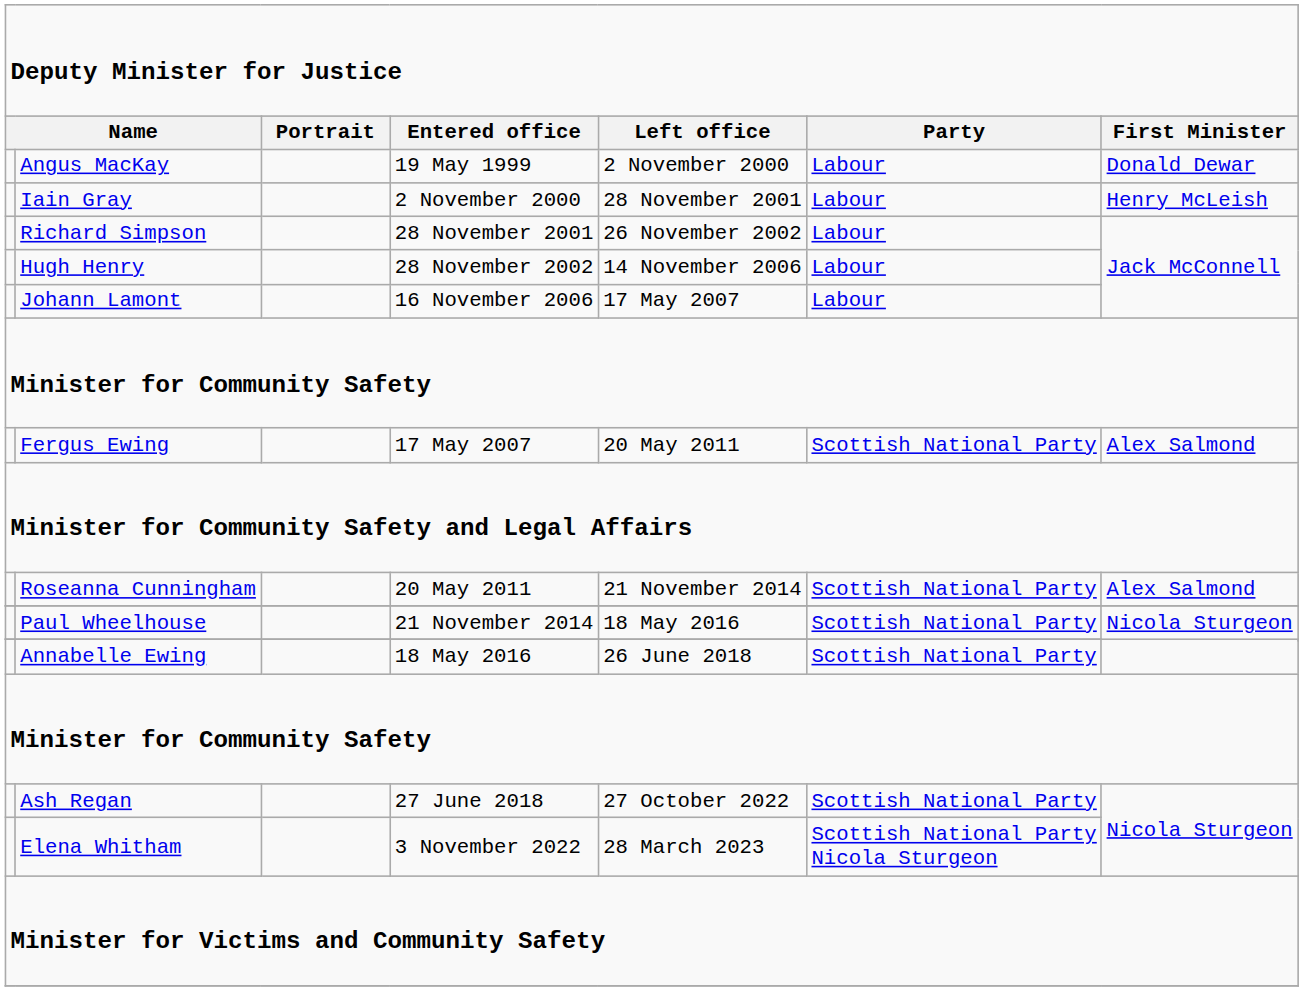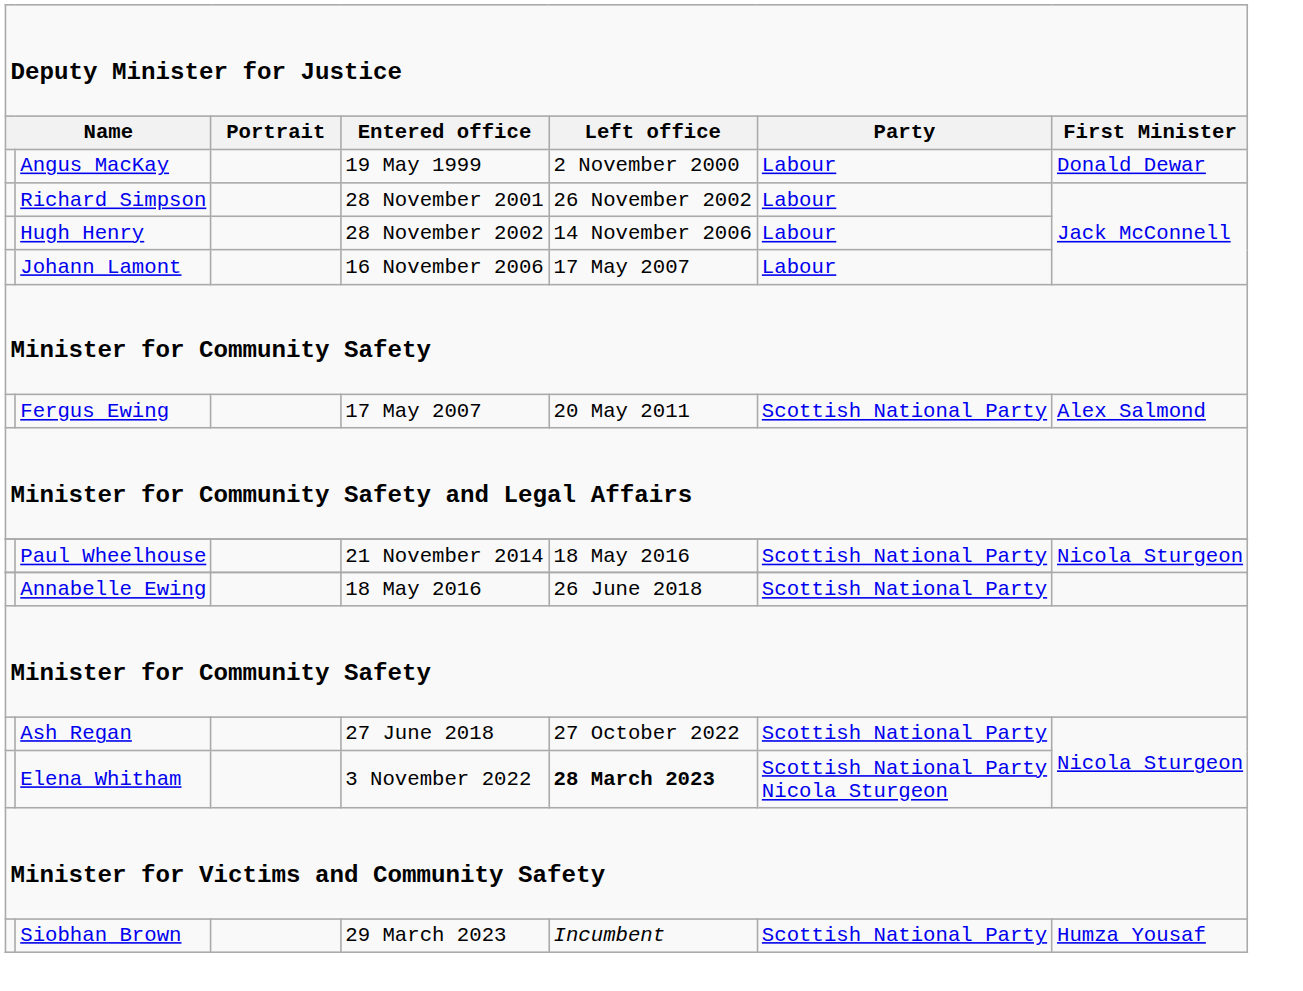- row: (76, 200)
- row: (138, 589)
(684, 847) normal -> (634, 779) bold
+ row: (101, 936)
